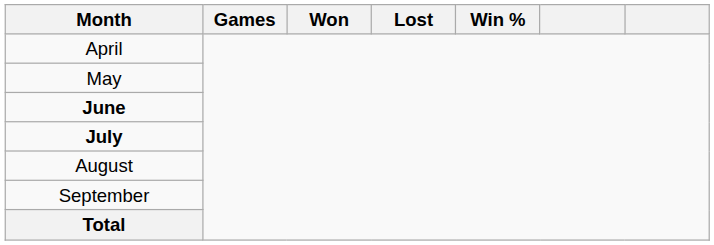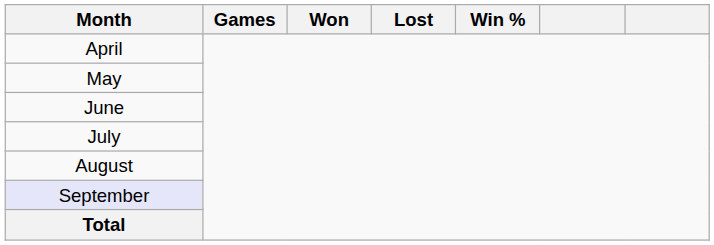(104, 108) bold -> (104, 108) normal
(104, 137) bold -> (104, 137) normal
(104, 196) no background -> (104, 196) lavender background
